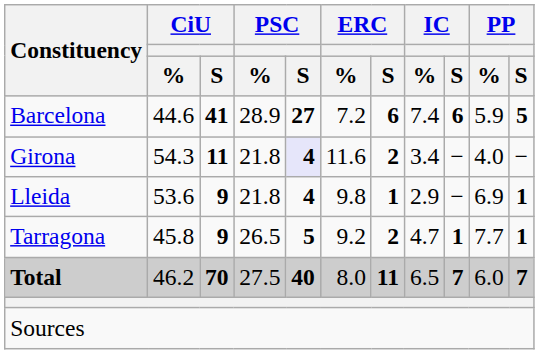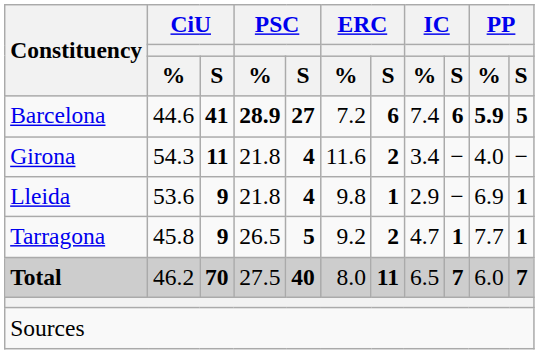(260, 115) normal -> (260, 115) bold
(489, 115) normal -> (489, 115) bold
(309, 156) lavender background -> (309, 156) no background
